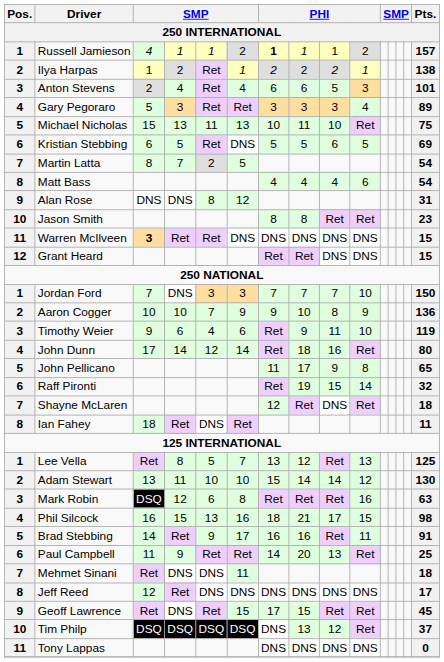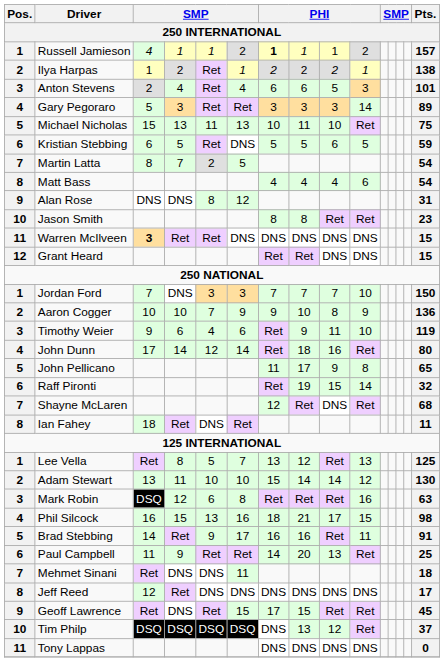(365, 107) 4 -> (365, 107) 14
(425, 144) 69 -> (425, 144) 59
(425, 405) 18 -> (425, 405) 68
